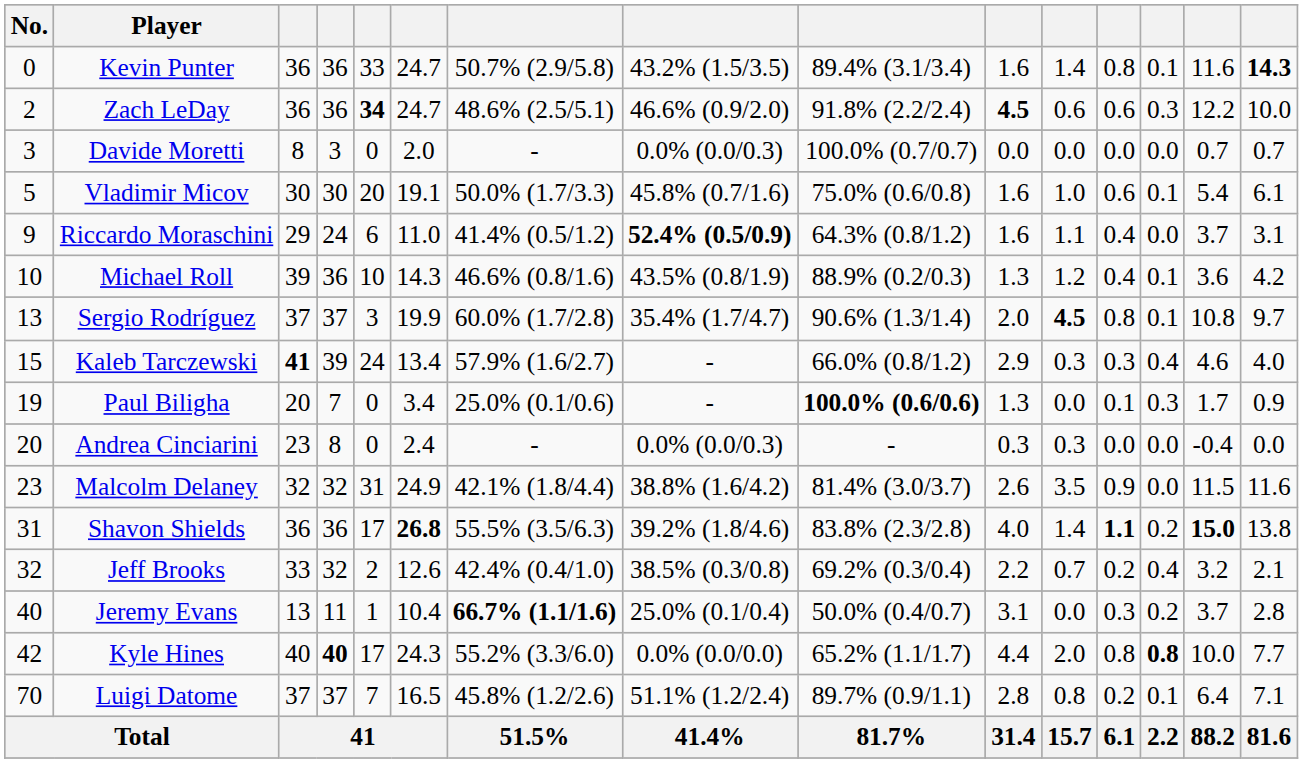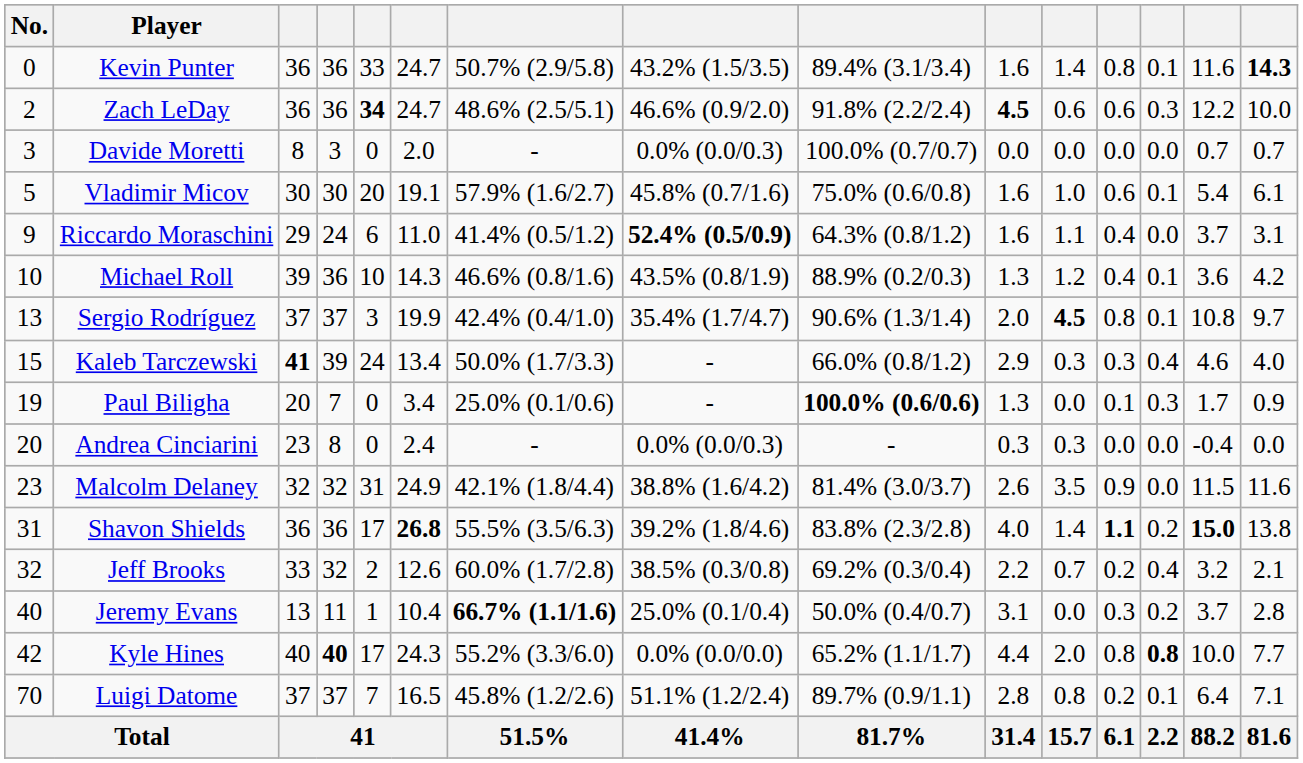(534, 193) 50.0% (1.7/3.3) -> (534, 193) 57.9% (1.6/2.7)
(534, 318) 60.0% (1.7/2.8) -> (534, 318) 42.4% (0.4/1.0)
(534, 360) 57.9% (1.6/2.7) -> (534, 360) 50.0% (1.7/3.3)
(534, 569) 42.4% (0.4/1.0) -> (534, 569) 60.0% (1.7/2.8)
